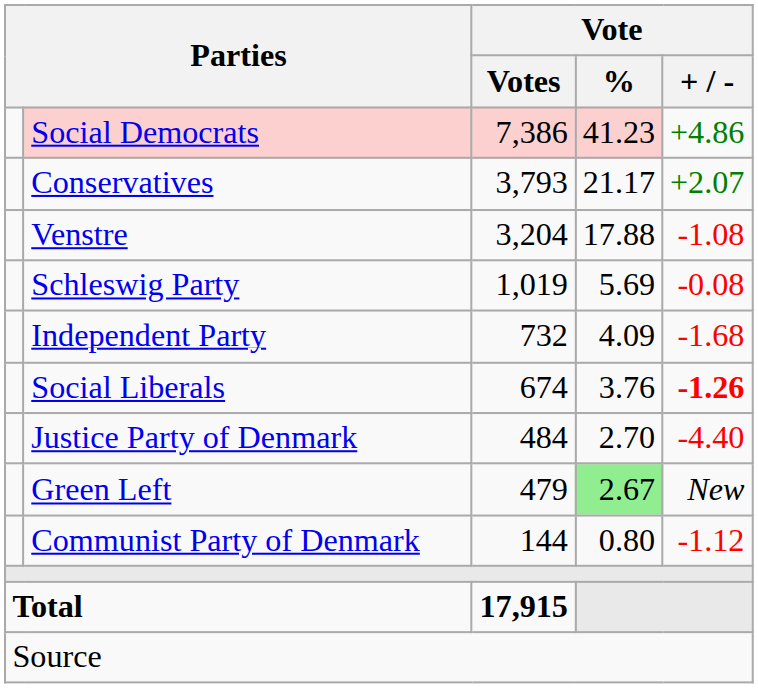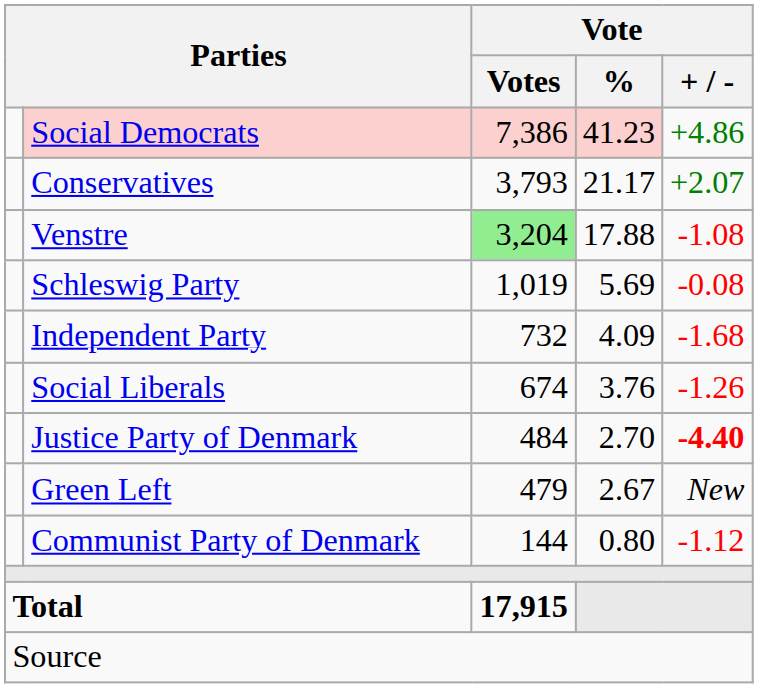(532, 234) no background -> (532, 234) lightgreen background
(711, 387) bold -> (711, 387) normal
(711, 438) normal -> (711, 438) bold
(627, 489) lightgreen background -> (627, 489) no background
